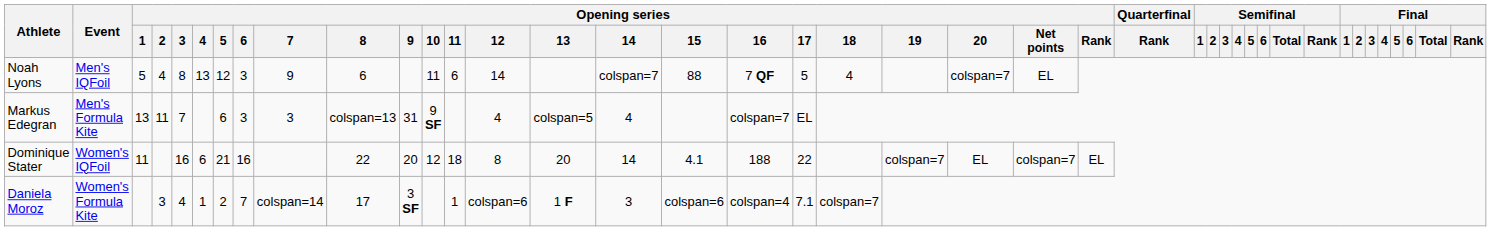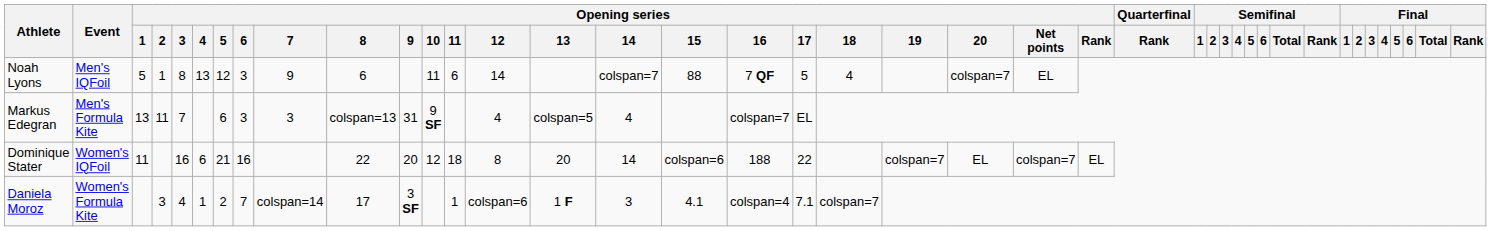(162, 76) 4 -> (162, 76) 1
(694, 160) 4.1 -> (694, 160) colspan=6
(694, 202) colspan=6 -> (694, 202) 4.1
